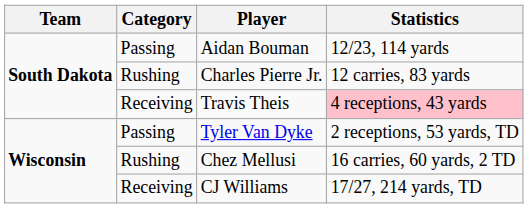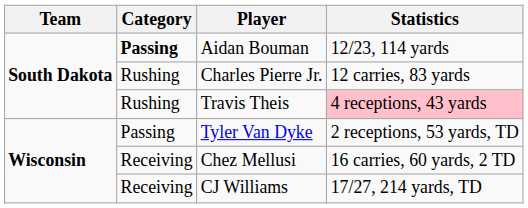(148, 47) normal -> (149, 47) bold
(157, 103) Receiving -> (150, 103) Rushing
(150, 160) Rushing -> (157, 160) Receiving
